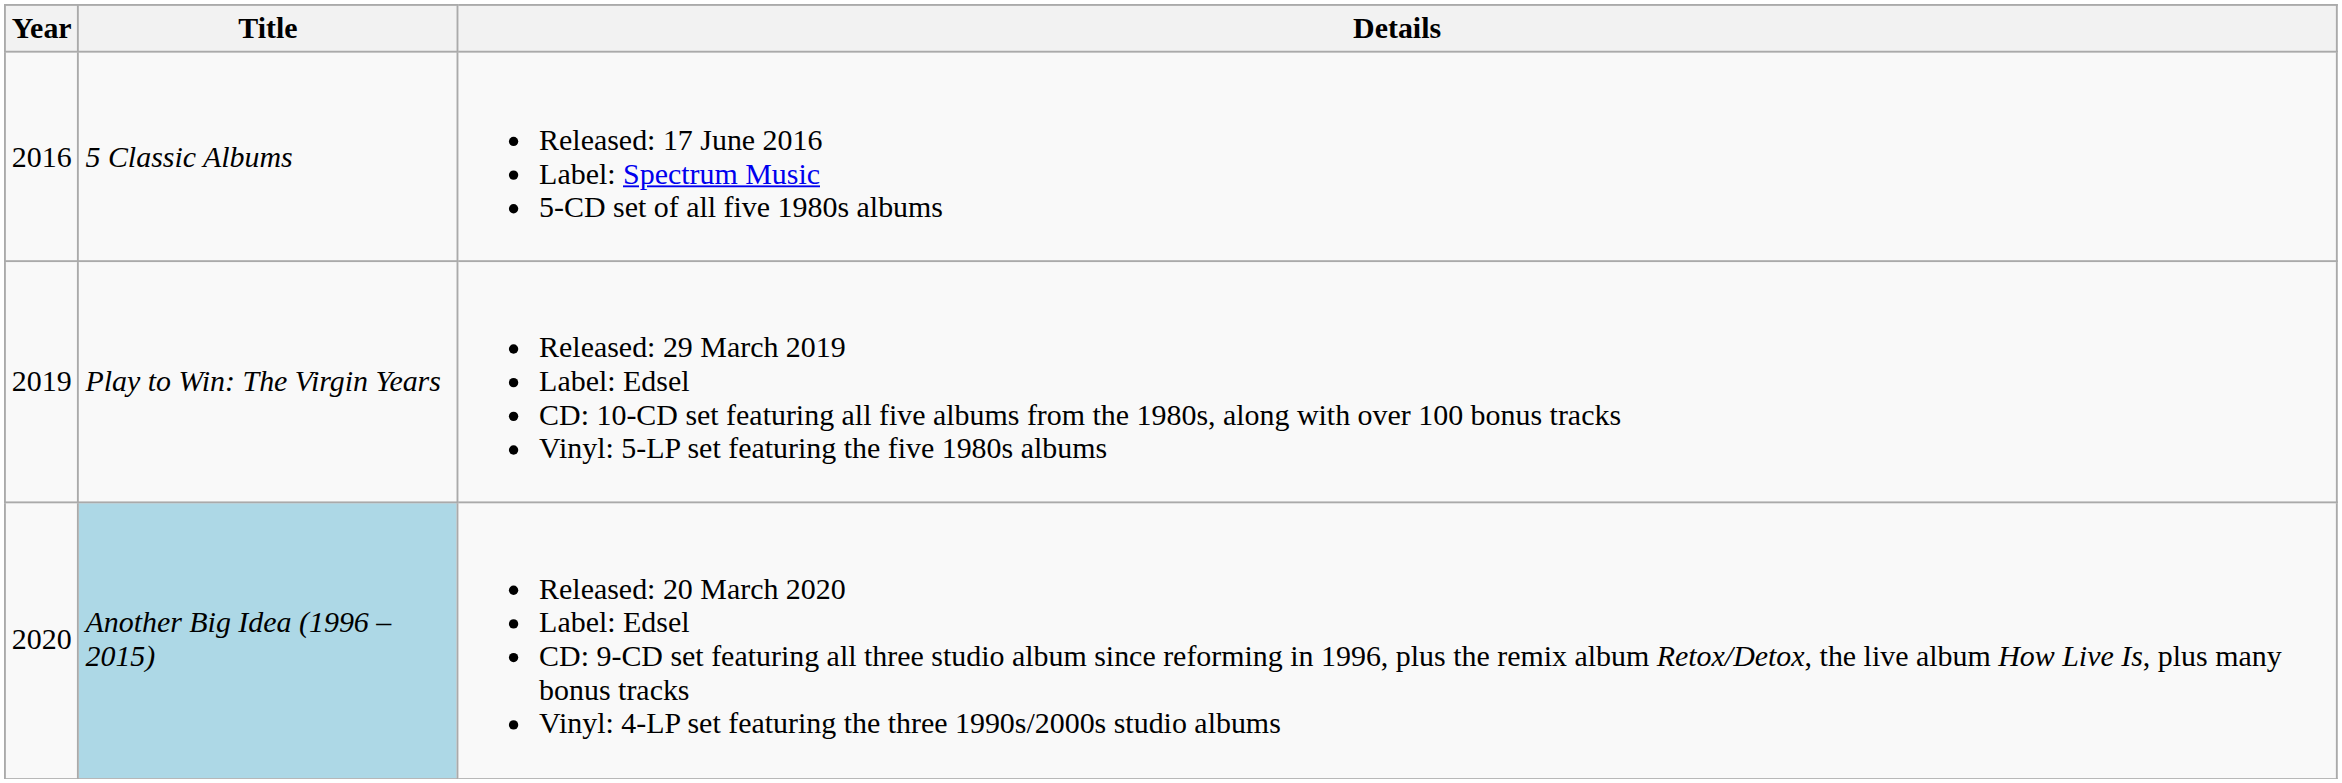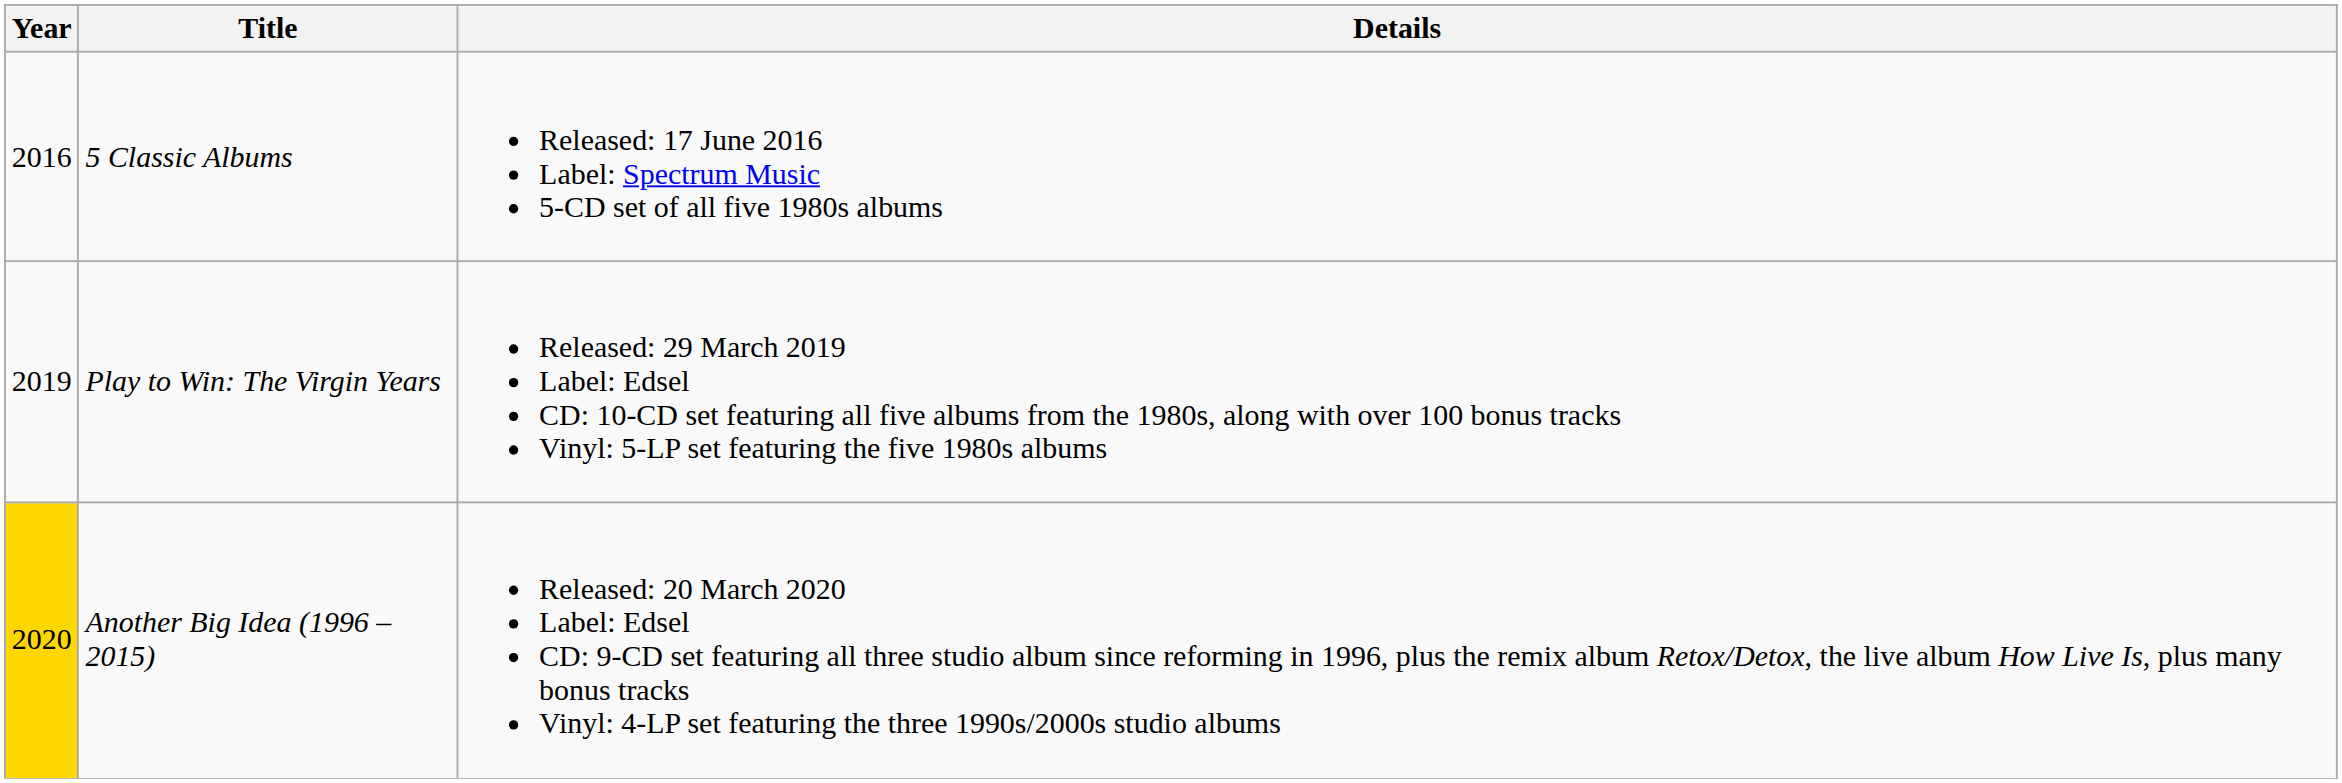(42, 639) no background -> (42, 639) gold background
(238, 639) lightblue background -> (238, 639) no background
